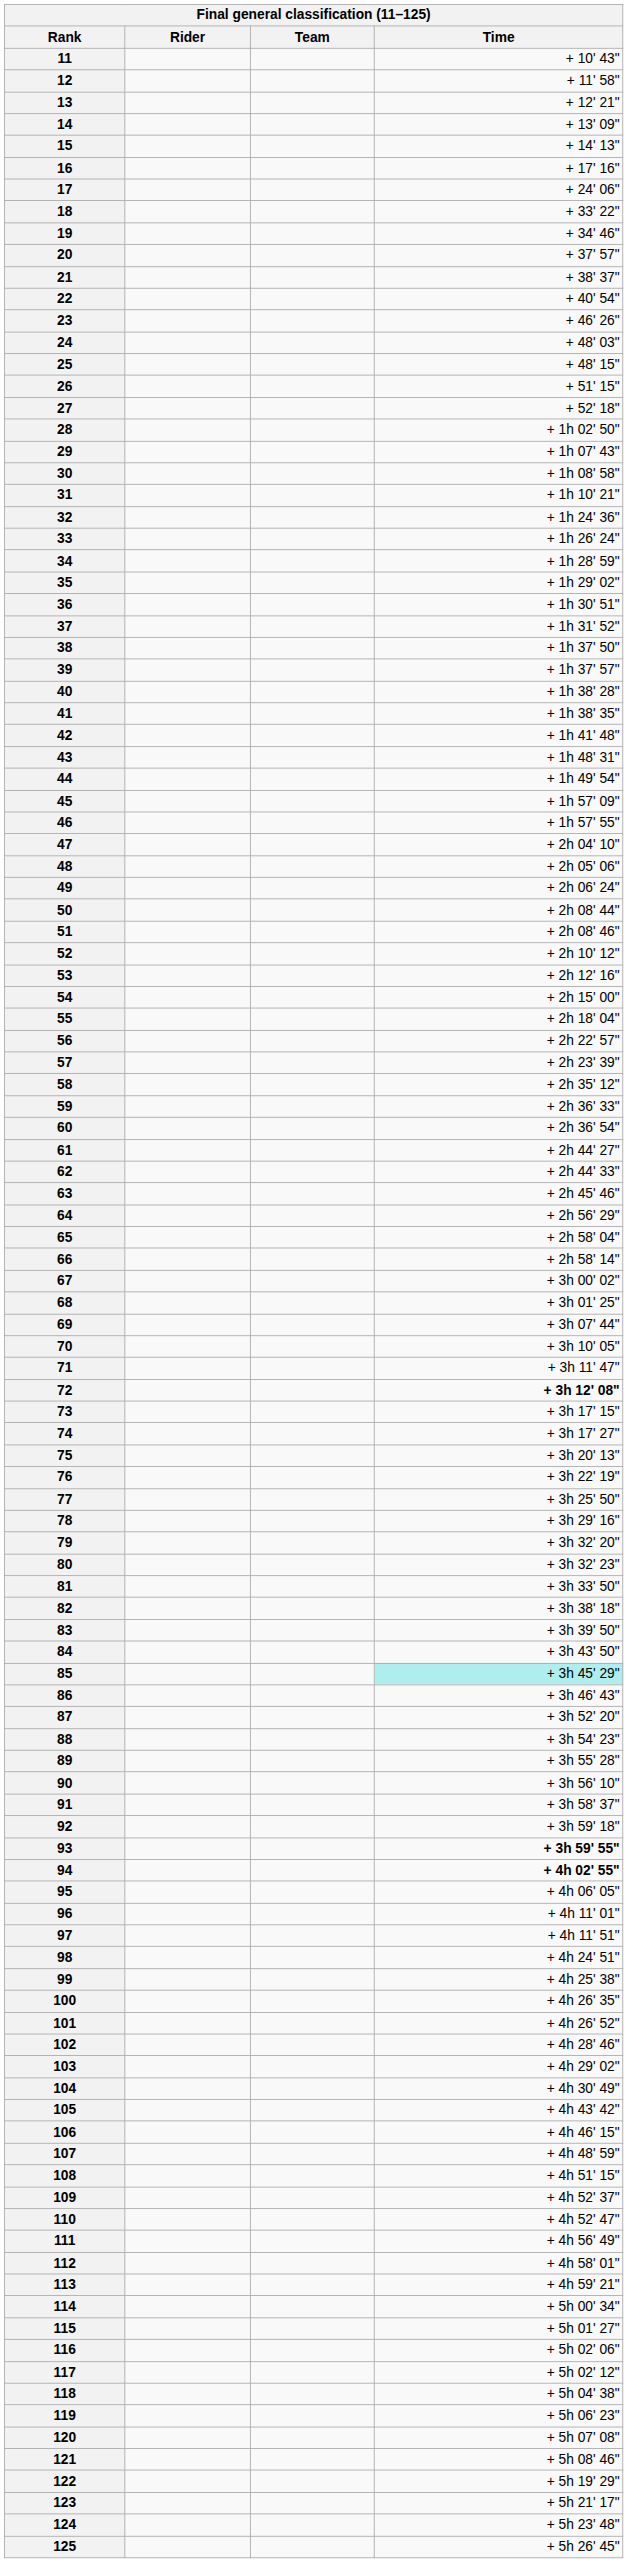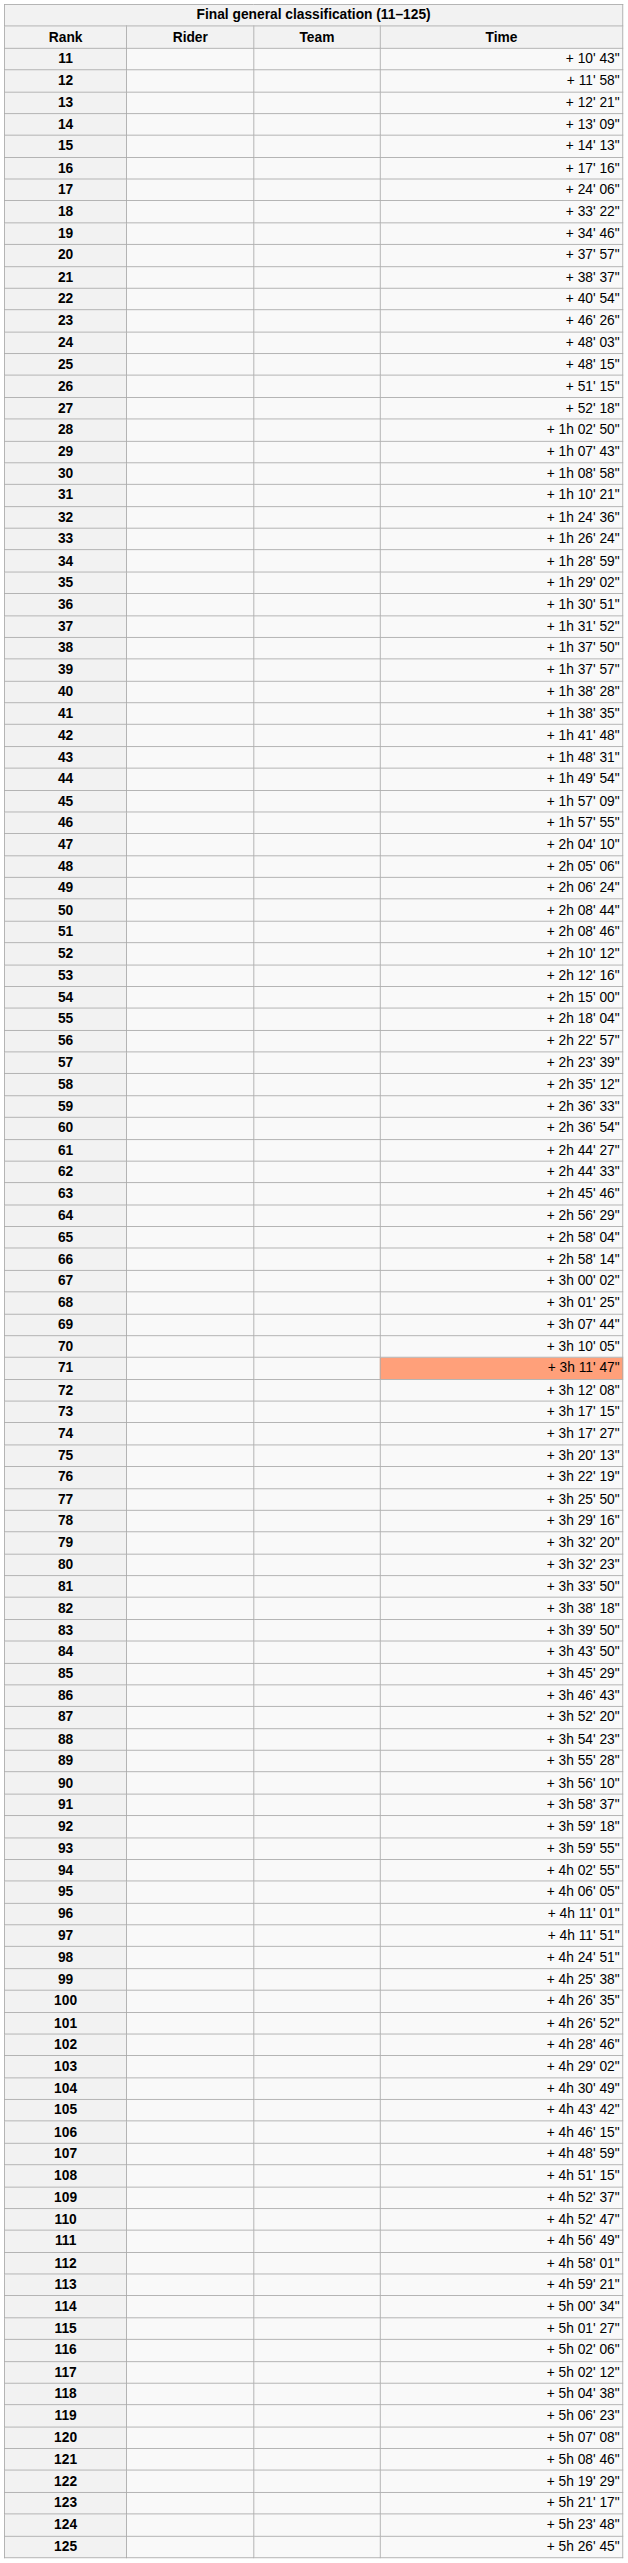(584, 1368) no background -> (584, 1368) lightsalmon background
(582, 1390) bold -> (583, 1390) normal
(583, 1673) paleturquoise background -> (583, 1673) no background
(582, 1848) bold -> (583, 1848) normal
(582, 1870) bold -> (583, 1870) normal
